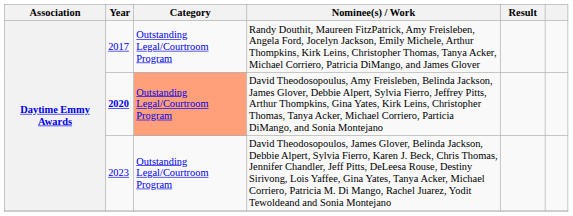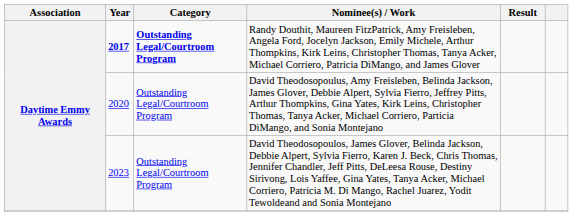(119, 46) normal -> (119, 46) bold
(172, 46) normal -> (175, 46) bold
(119, 104) bold -> (119, 104) normal
(172, 104) lightsalmon background -> (172, 104) no background
